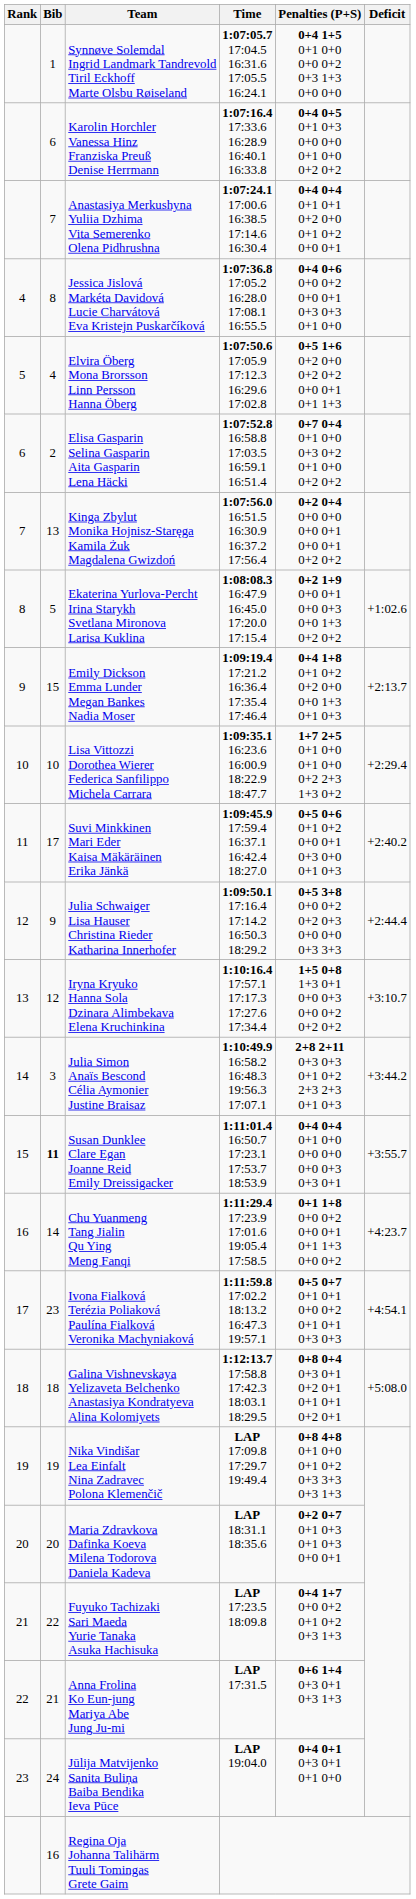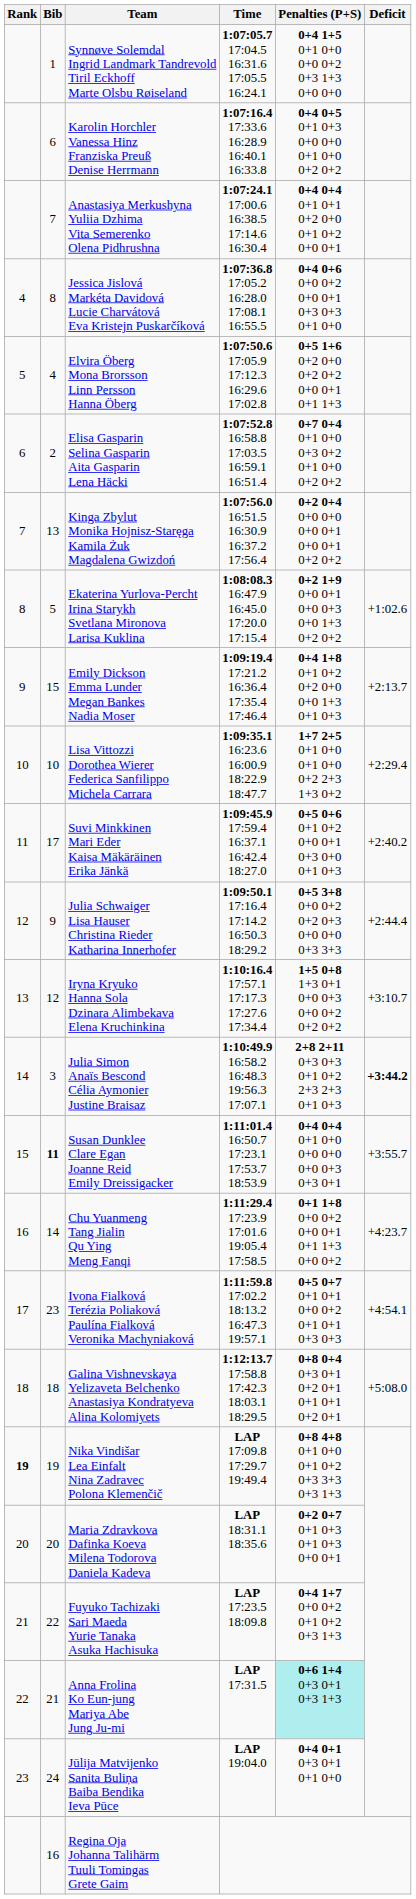(387, 1076) normal -> (387, 1076) bold
(22, 1465) normal -> (22, 1465) bold
(320, 1685) no background -> (320, 1685) paleturquoise background
